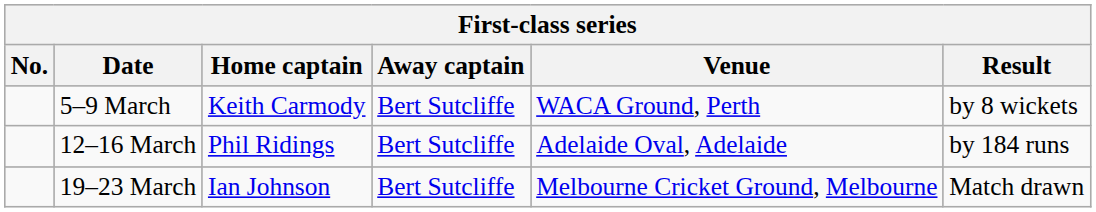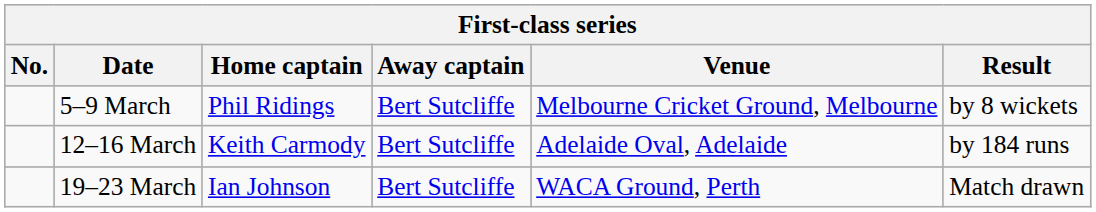(287, 105) Keith Carmody -> (271, 105) Phil Ridings
(648, 105) WACA Ground, Perth -> (737, 105) Melbourne Cricket Ground, Melbourne
(271, 145) Phil Ridings -> (287, 145) Keith Carmody
(737, 186) Melbourne Cricket Ground, Melbourne -> (648, 186) WACA Ground, Perth
